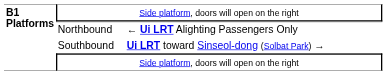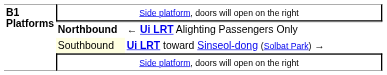(85, 30) normal -> (88, 30) bold
(86, 45) no background -> (86, 45) lightyellow background
